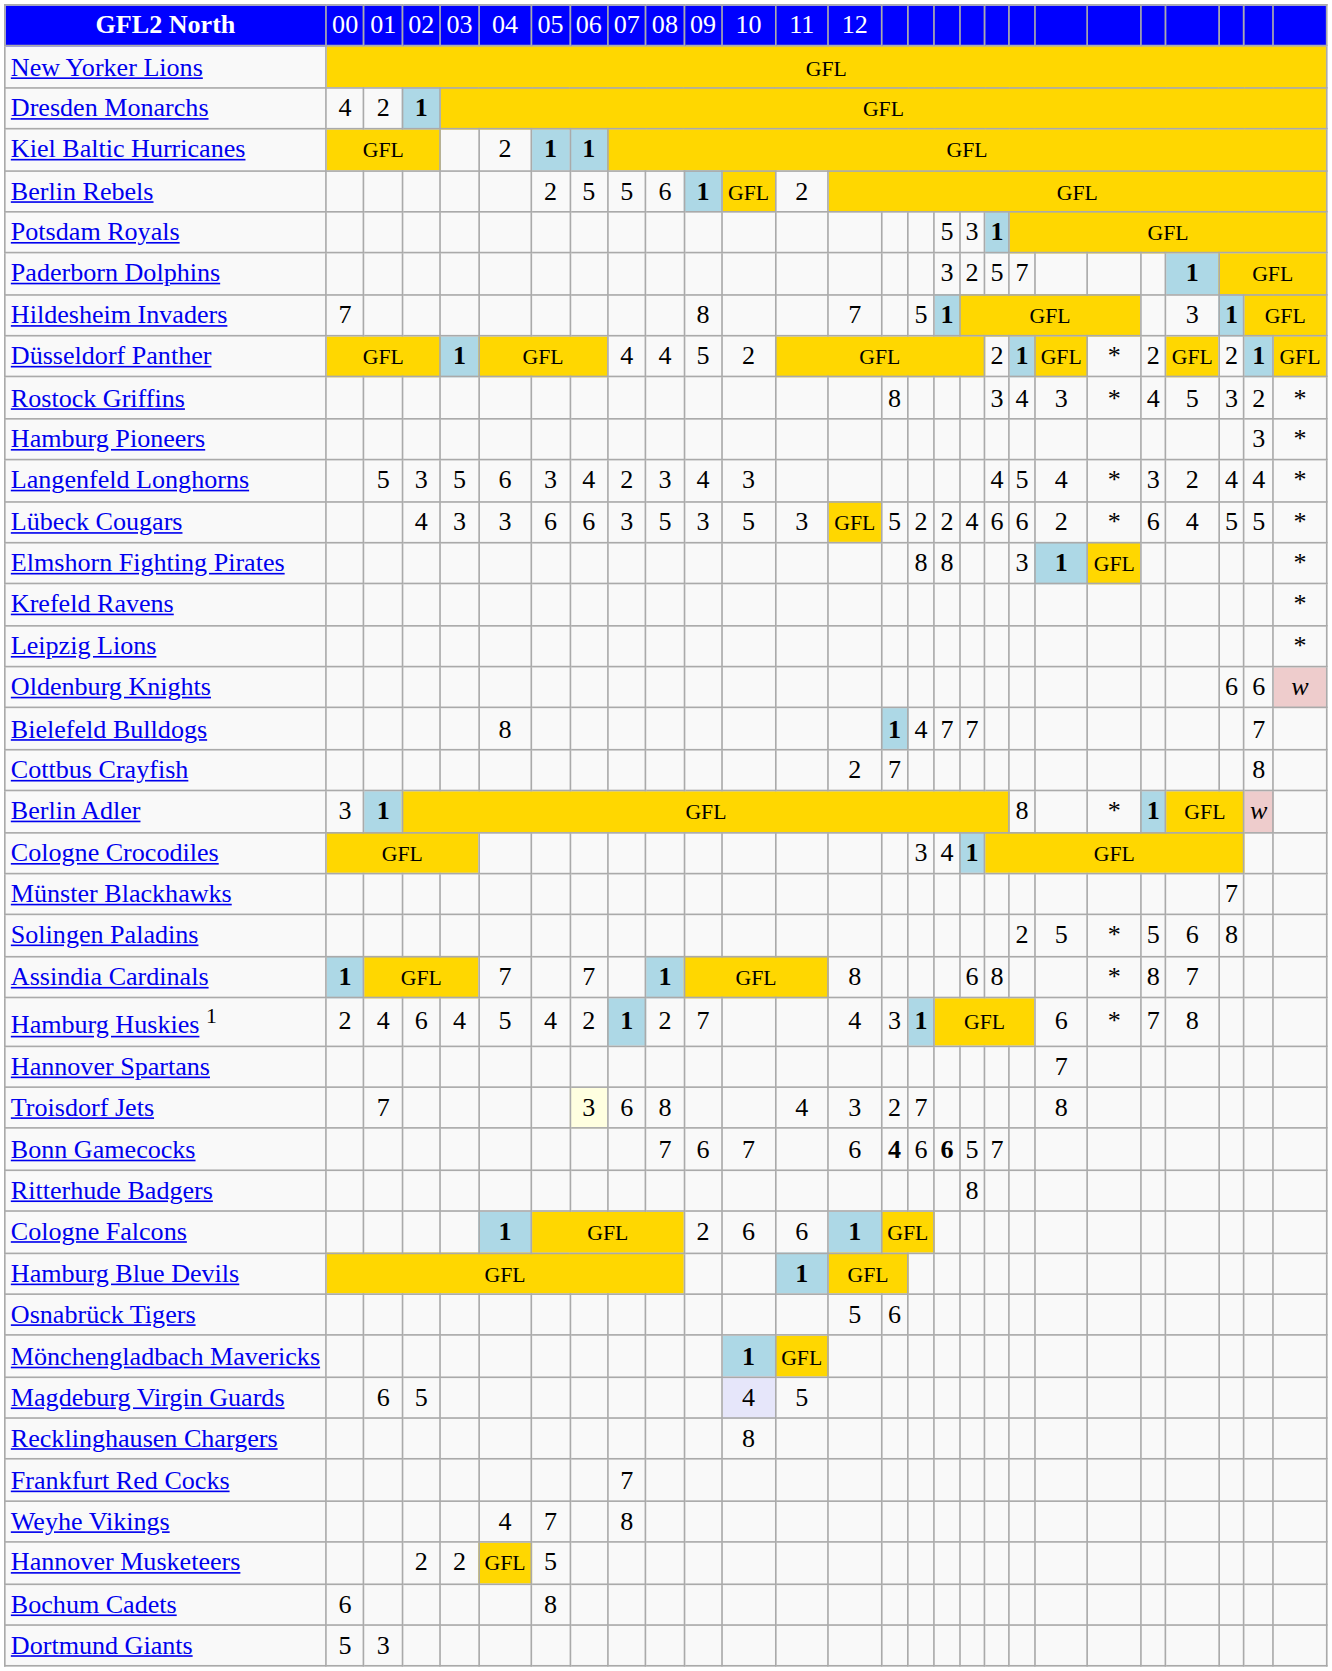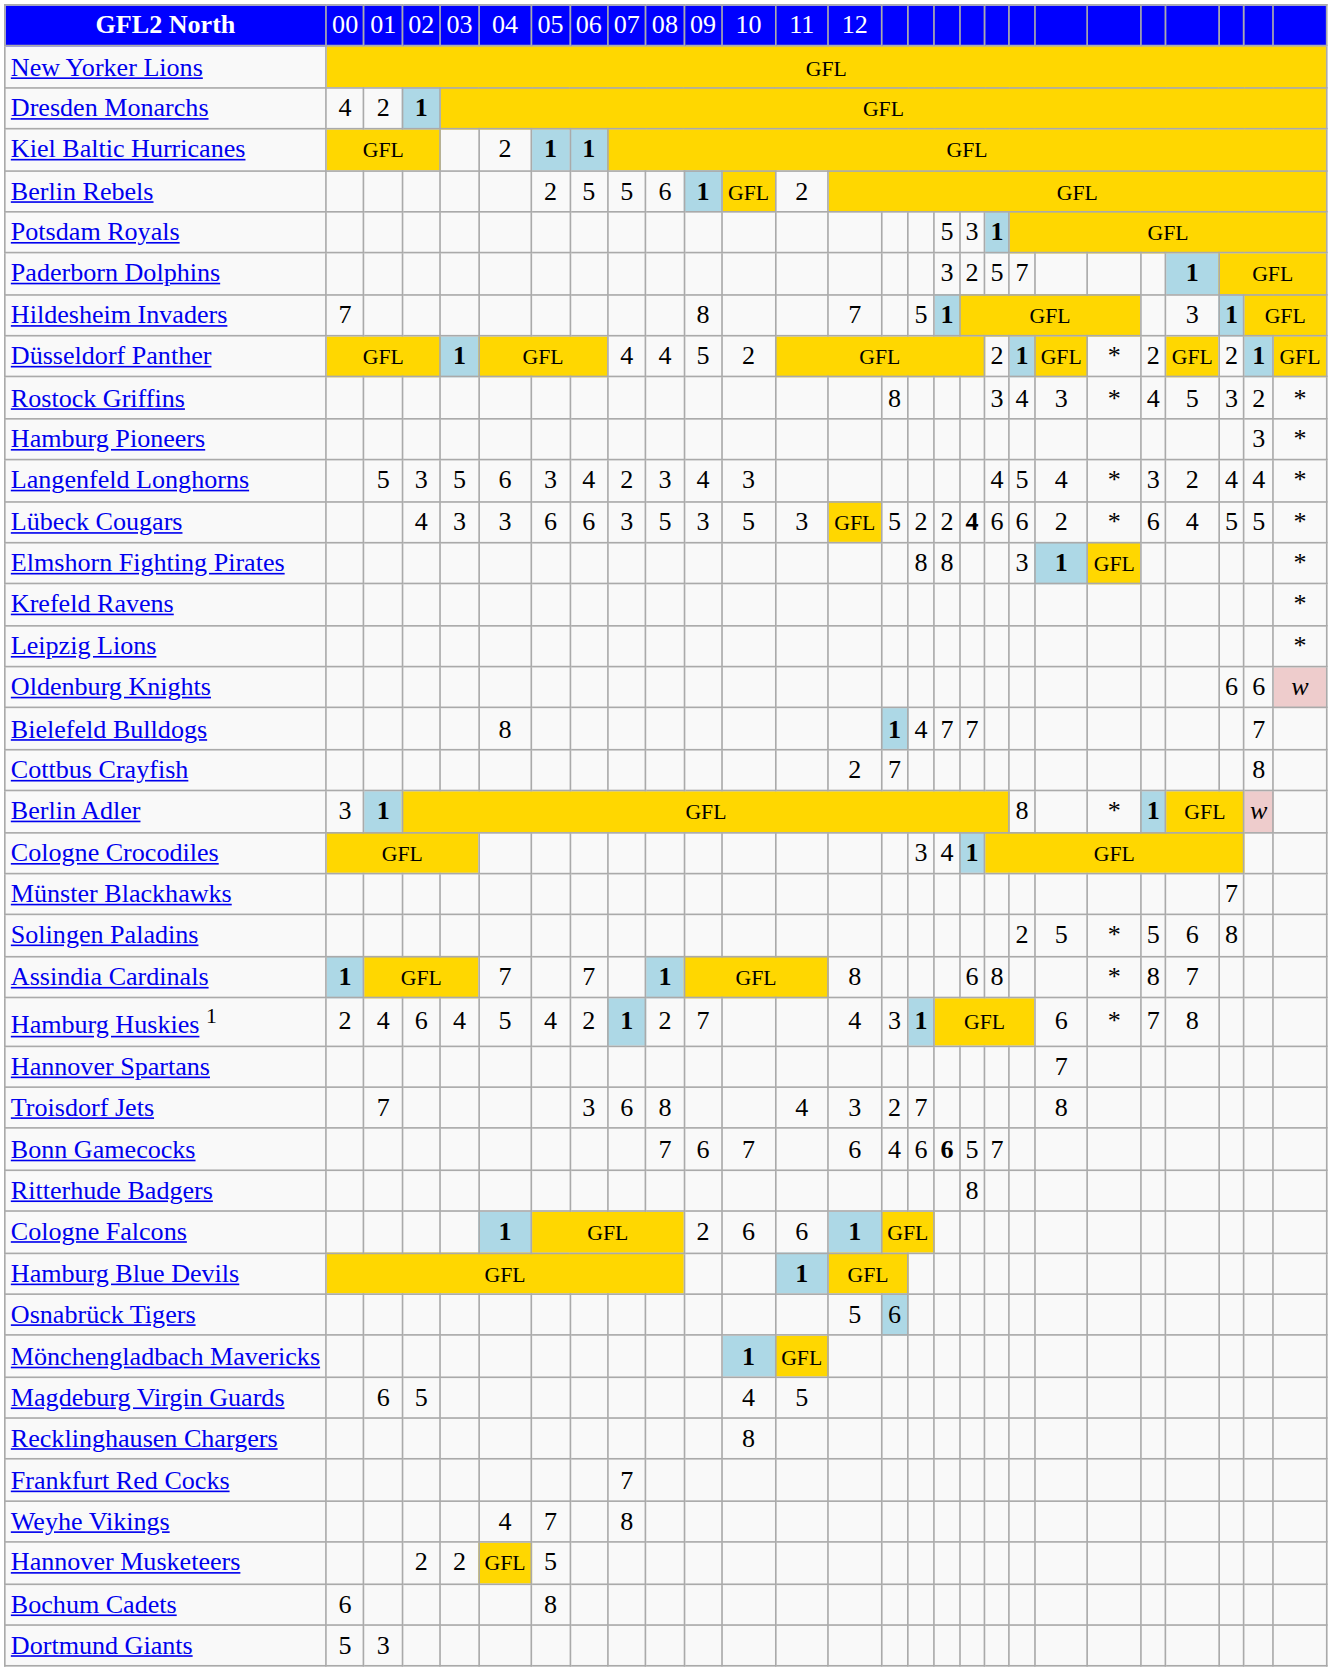(972, 521) normal -> (972, 521) bold
(589, 1107) lightyellow background -> (589, 1107) no background
(895, 1148) bold -> (895, 1148) normal
(895, 1314) no background -> (895, 1314) lightblue background
(749, 1397) lavender background -> (749, 1397) no background
